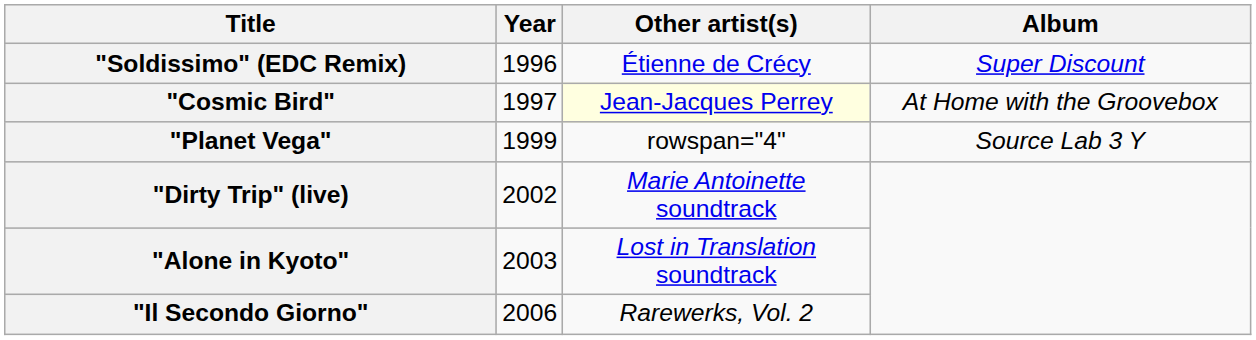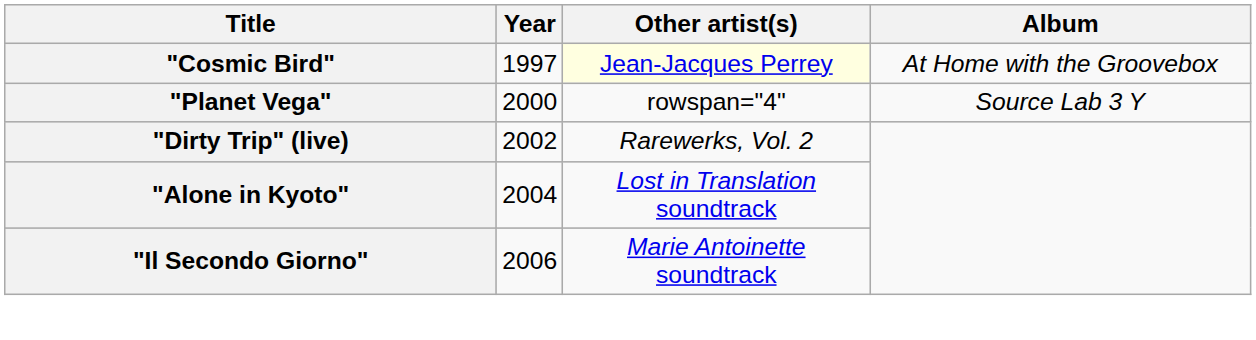- row: (251, 63)
(530, 141) 1999 -> (530, 102) 2000
(716, 194) Marie Antoinette soundtrack -> (716, 141) Rarewerks, Vol. 2
(530, 261) 2003 -> (530, 194) 2004
(716, 313) Rarewerks, Vol. 2 -> (716, 261) Marie Antoinette soundtrack
